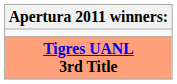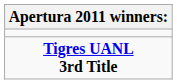(88, 57) lightsalmon background -> (88, 57) no background
